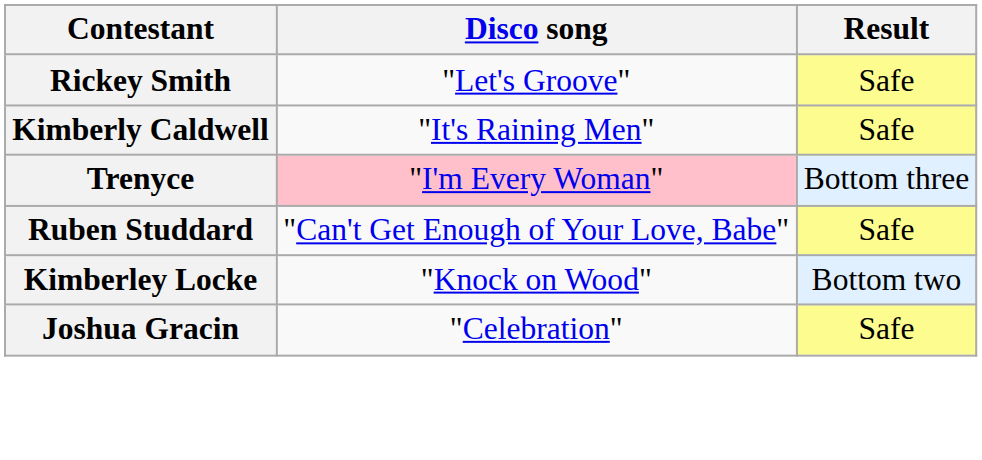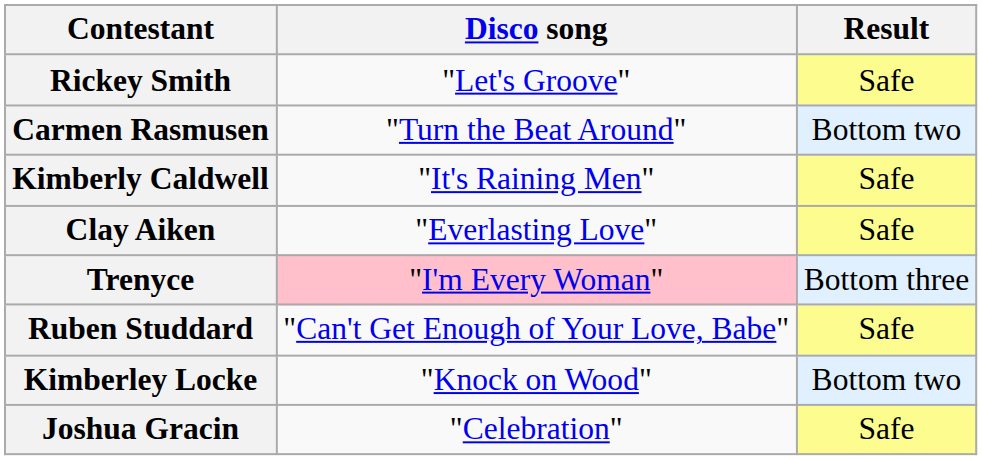+ row: (141, 129)
+ row: (140, 229)
